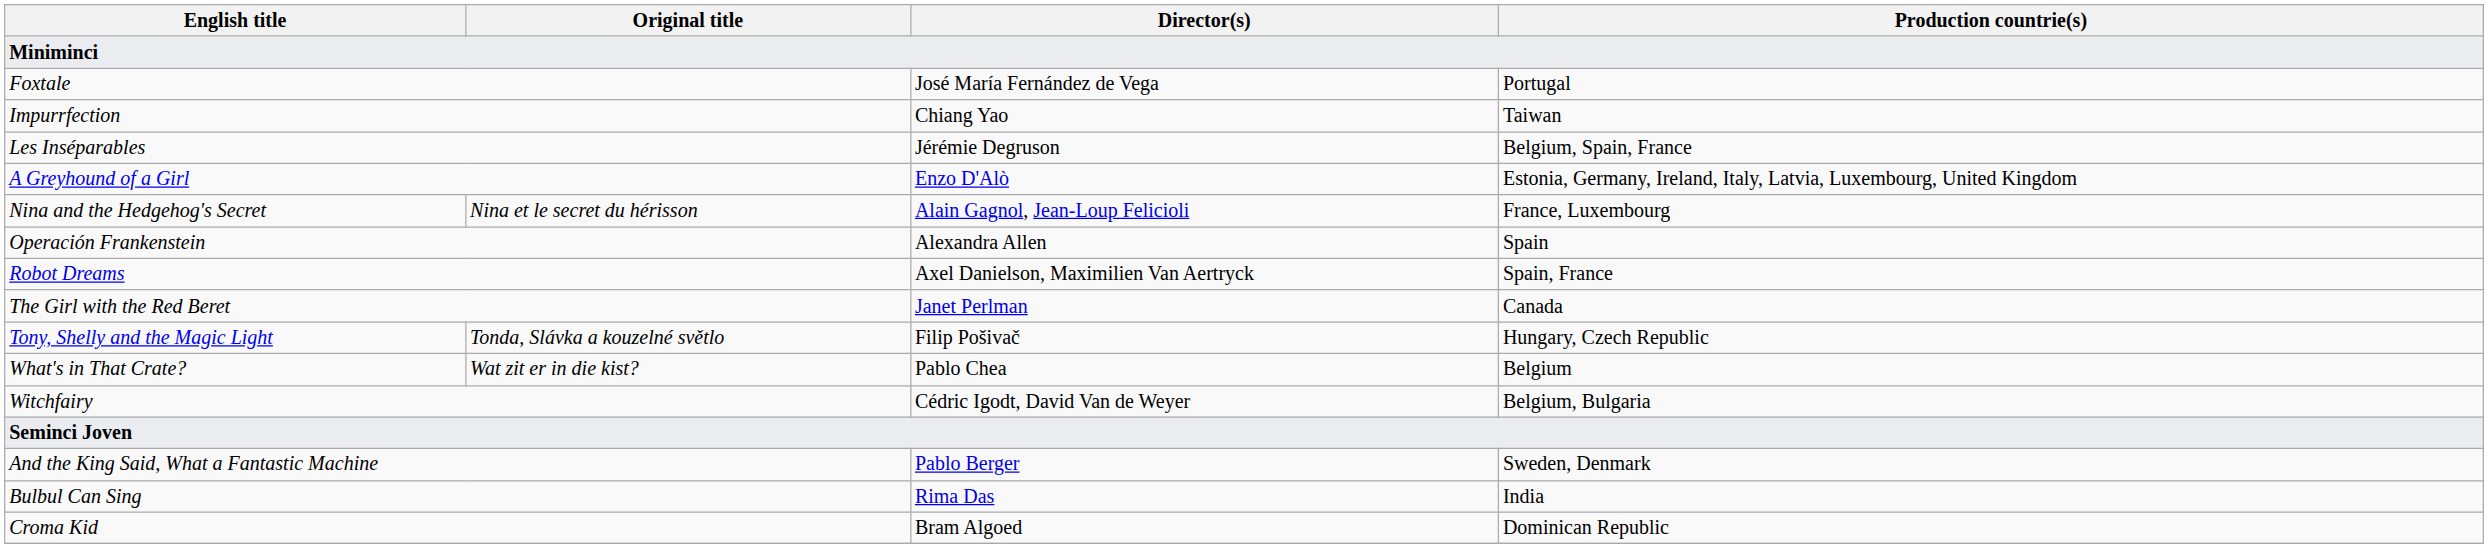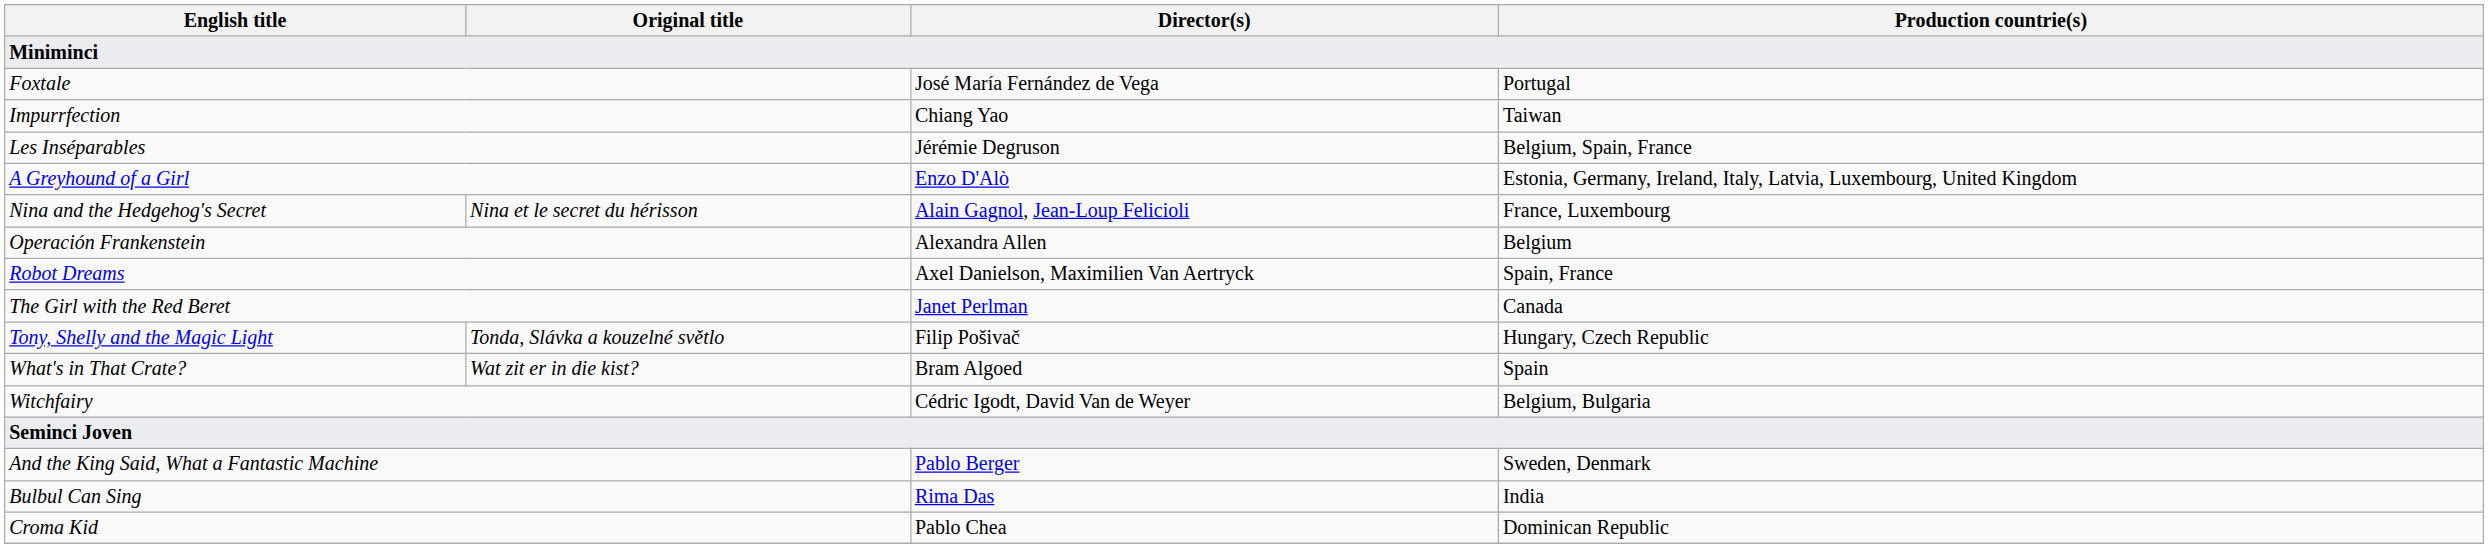(1526, 242) Spain -> (1537, 242) Belgium
(961, 369) Pablo Chea -> (969, 369) Bram Algoed
(1537, 369) Belgium -> (1526, 369) Spain
(969, 527) Bram Algoed -> (961, 527) Pablo Chea
